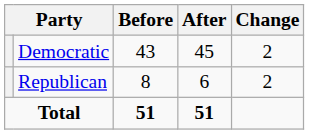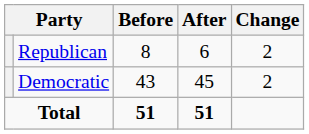rows swapped: (64, 50) <-> (63, 81)
